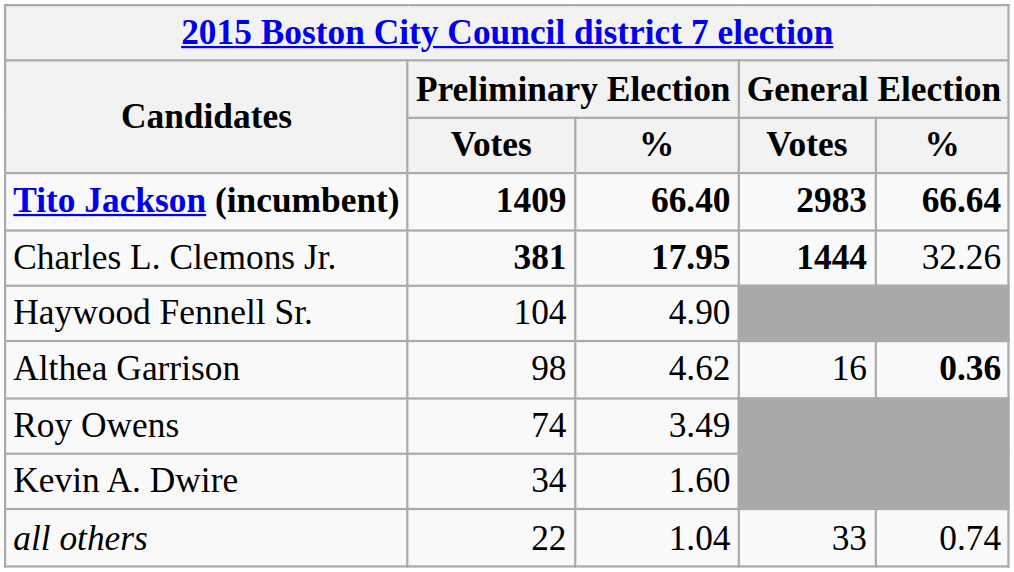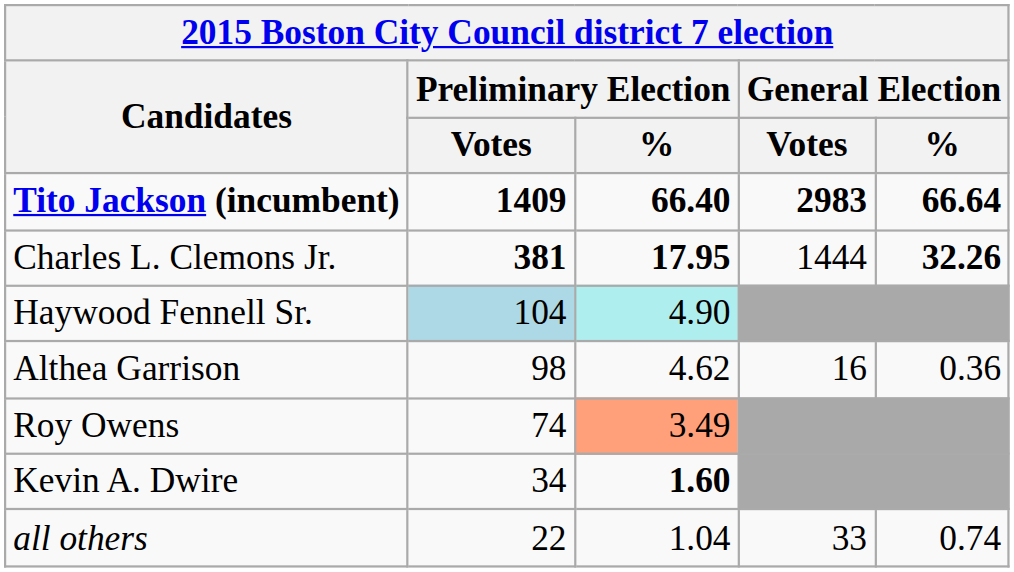(832, 256) bold -> (832, 256) normal
(961, 256) normal -> (961, 256) bold
(540, 312) no background -> (540, 312) lightblue background
(700, 312) no background -> (700, 312) paleturquoise background
(970, 369) bold -> (970, 369) normal
(700, 425) no background -> (700, 425) lightsalmon background
(700, 481) normal -> (700, 481) bold
